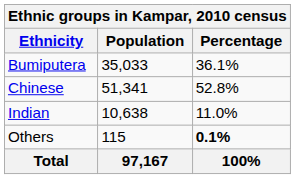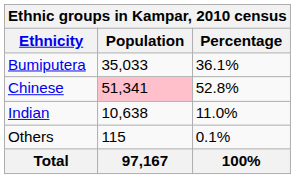(125, 88) no background -> (125, 88) pink background
(213, 137) bold -> (213, 137) normal
